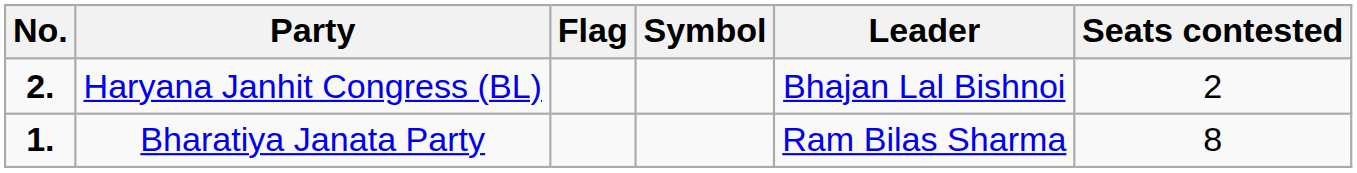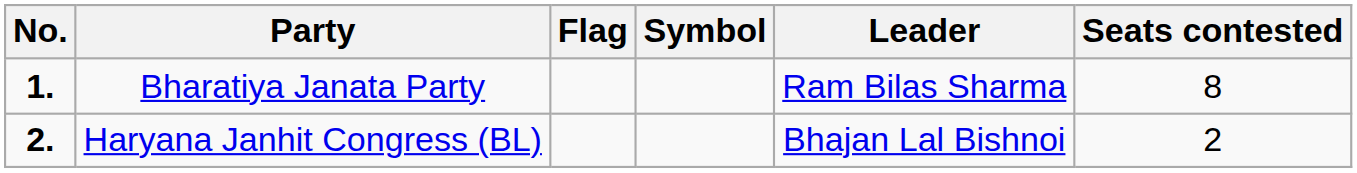rows swapped: (313, 139) <-> (313, 85)
